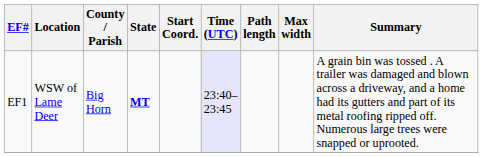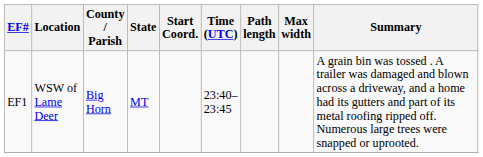(140, 101) bold -> (139, 101) normal
(221, 101) lavender background -> (221, 101) no background
